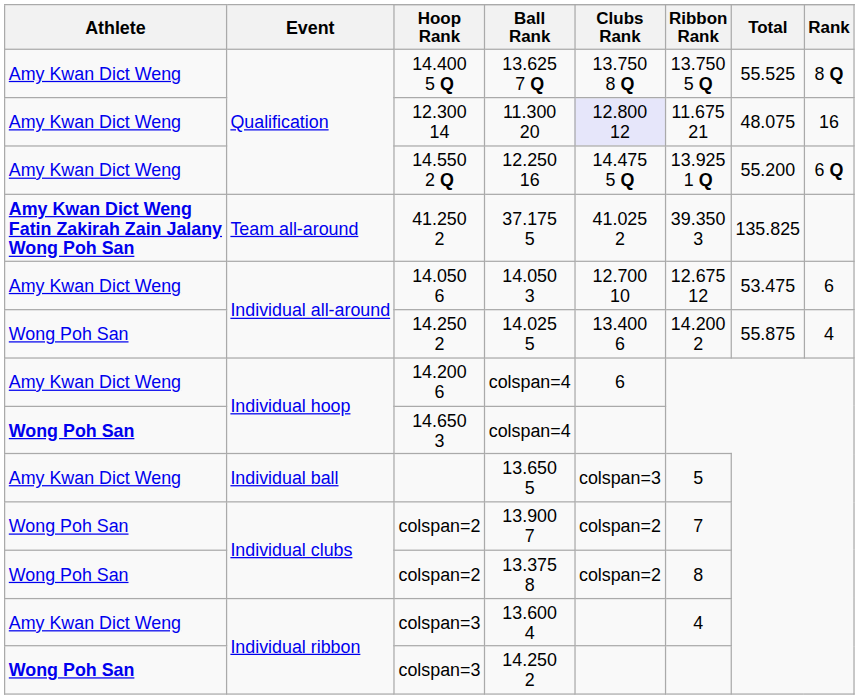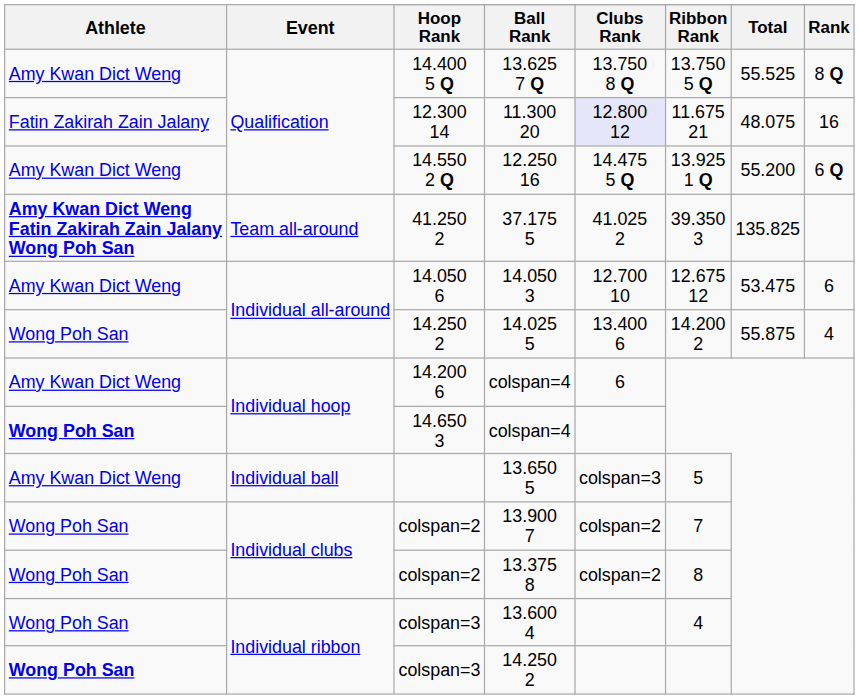(95, 122) Amy Kwan Dict Weng -> (109, 122) Fatin Zakirah Zain Jalany
(95, 623) Amy Kwan Dict Weng -> (69, 623) Wong Poh San
